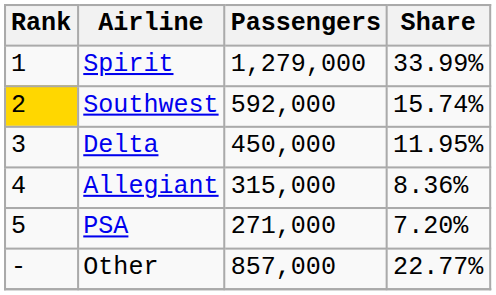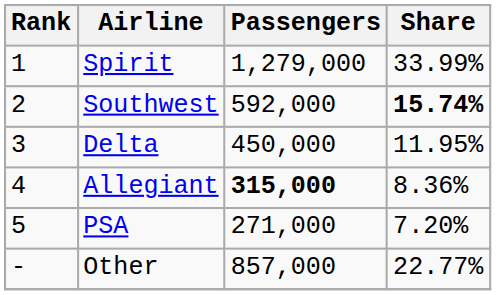(19, 107) gold background -> (19, 107) no background
(438, 107) normal -> (438, 107) bold
(283, 187) normal -> (283, 187) bold
